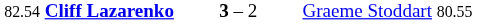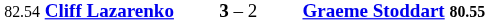(387, 10) normal -> (394, 10) bold
